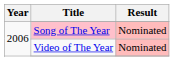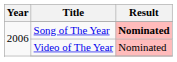(72, 30) pink background -> (72, 30) no background
(142, 30) normal -> (144, 30) bold
